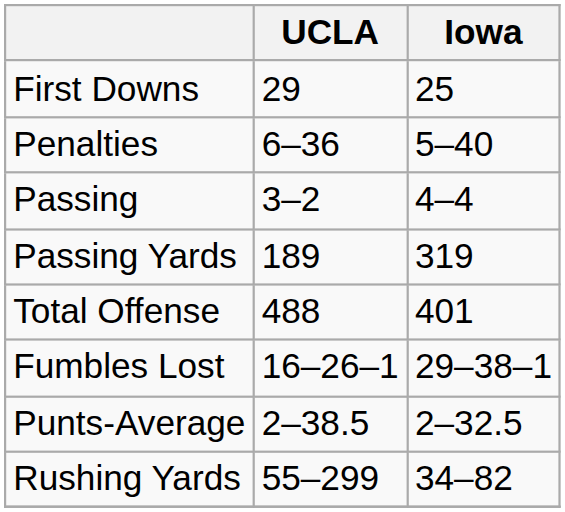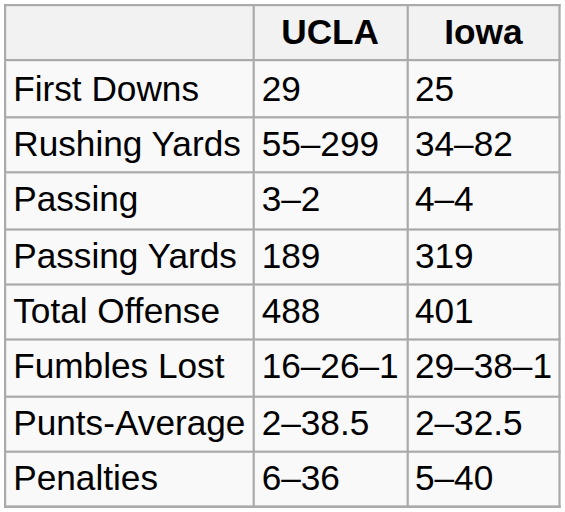rows swapped: (127, 479) <-> (86, 144)
